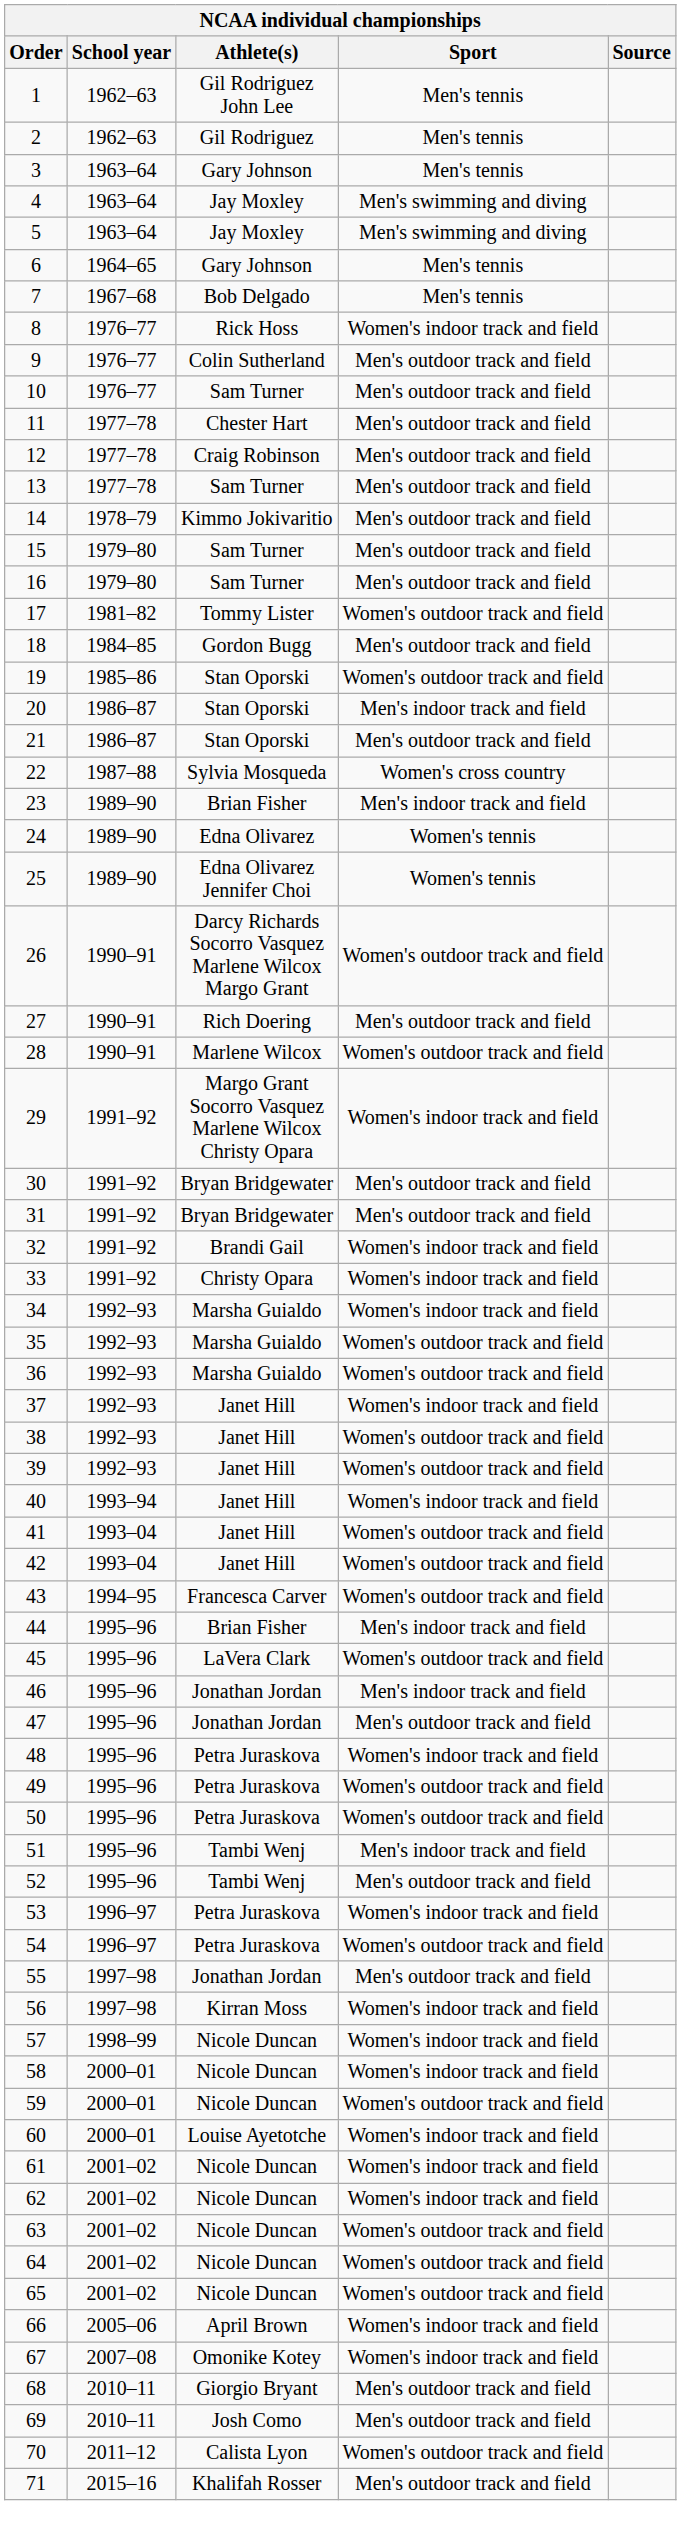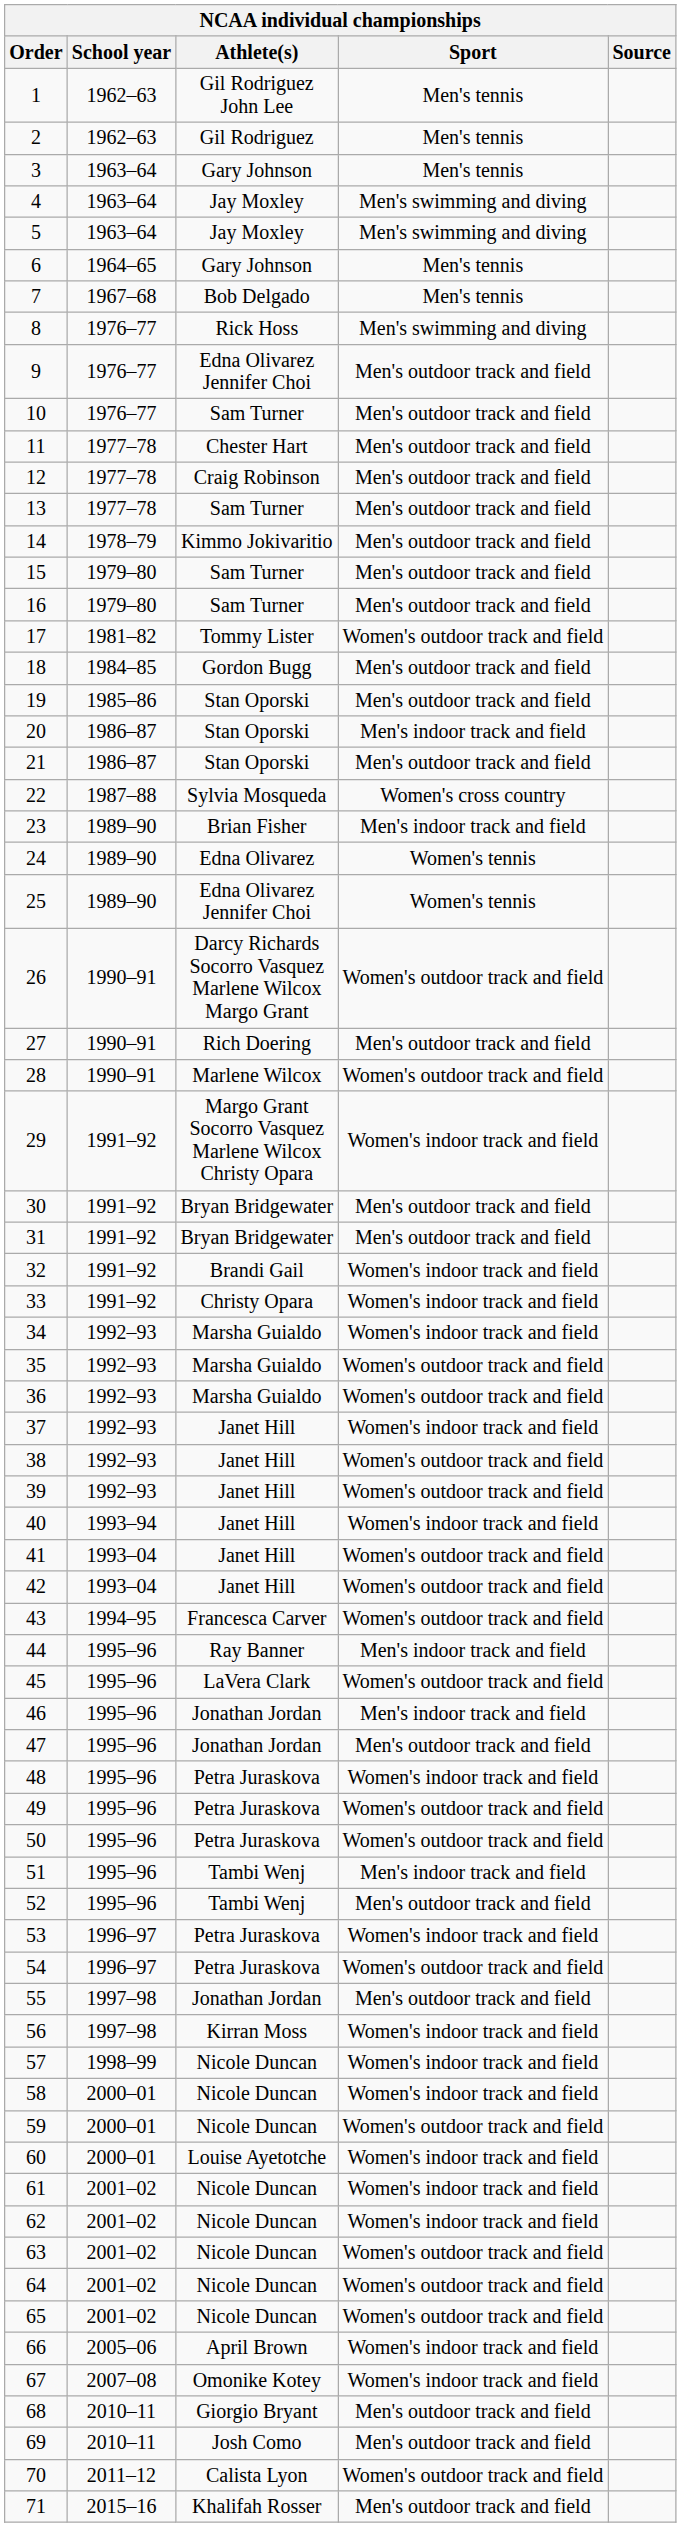(473, 328) Women's indoor track and field -> (473, 328) Men's swimming and diving
(257, 360) Colin Sutherland -> (257, 371) Edna Olivarez Jennifer Choi
(473, 677) Women's outdoor track and field -> (473, 699) Men's outdoor track and field
(257, 1627) Brian Fisher -> (257, 1650) Ray Banner
